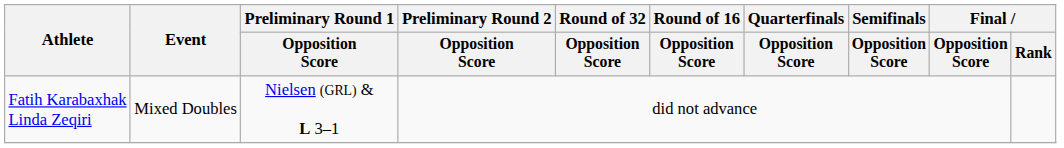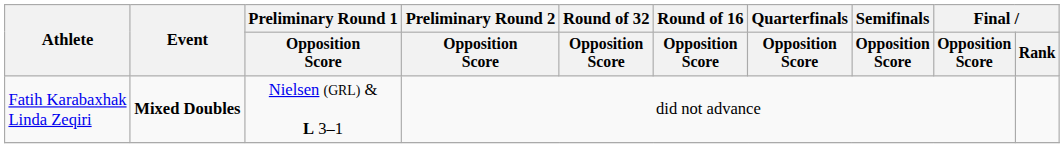(186, 109) normal -> (187, 109) bold
